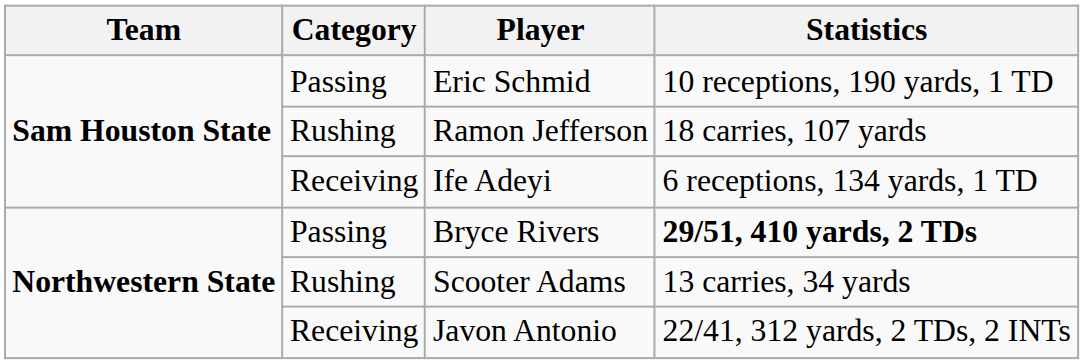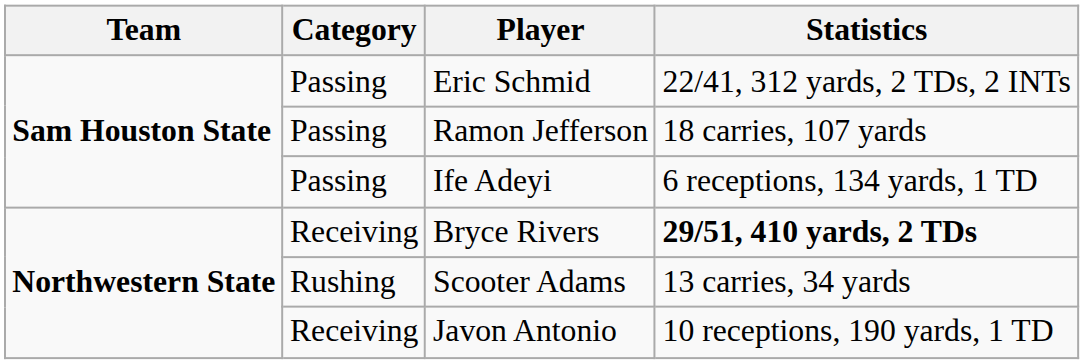(858, 80) 10 receptions, 190 yards, 1 TD -> (867, 80) 22/41, 312 yards, 2 TDs, 2 INTs
(343, 130) Rushing -> (338, 130) Passing
(354, 181) Receiving -> (338, 181) Passing
(338, 231) Passing -> (354, 231) Receiving
(867, 331) 22/41, 312 yards, 2 TDs, 2 INTs -> (858, 331) 10 receptions, 190 yards, 1 TD
